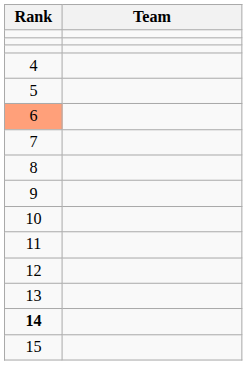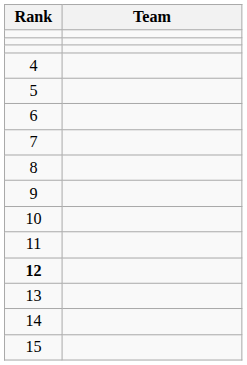(33, 116) lightsalmon background -> (33, 116) no background
(33, 270) normal -> (33, 270) bold
(33, 321) bold -> (33, 321) normal
